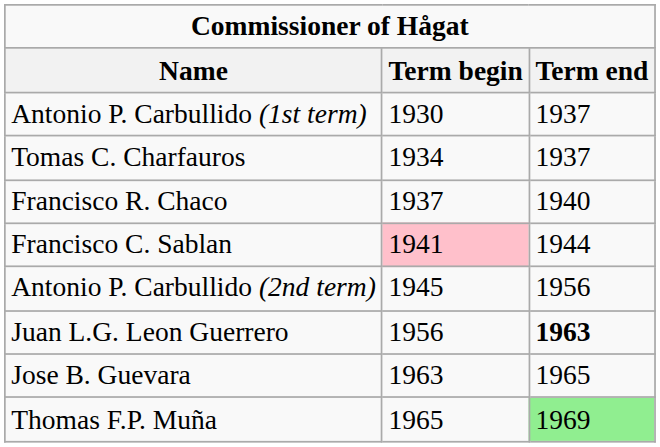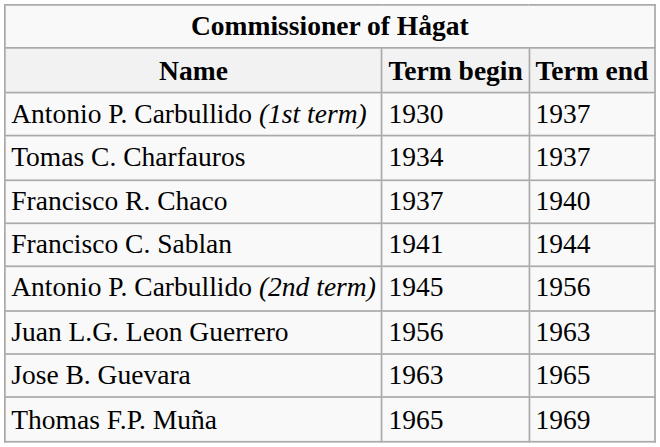(416, 244) pink background -> (416, 244) no background
(563, 331) bold -> (563, 331) normal
(563, 419) lightgreen background -> (563, 419) no background
